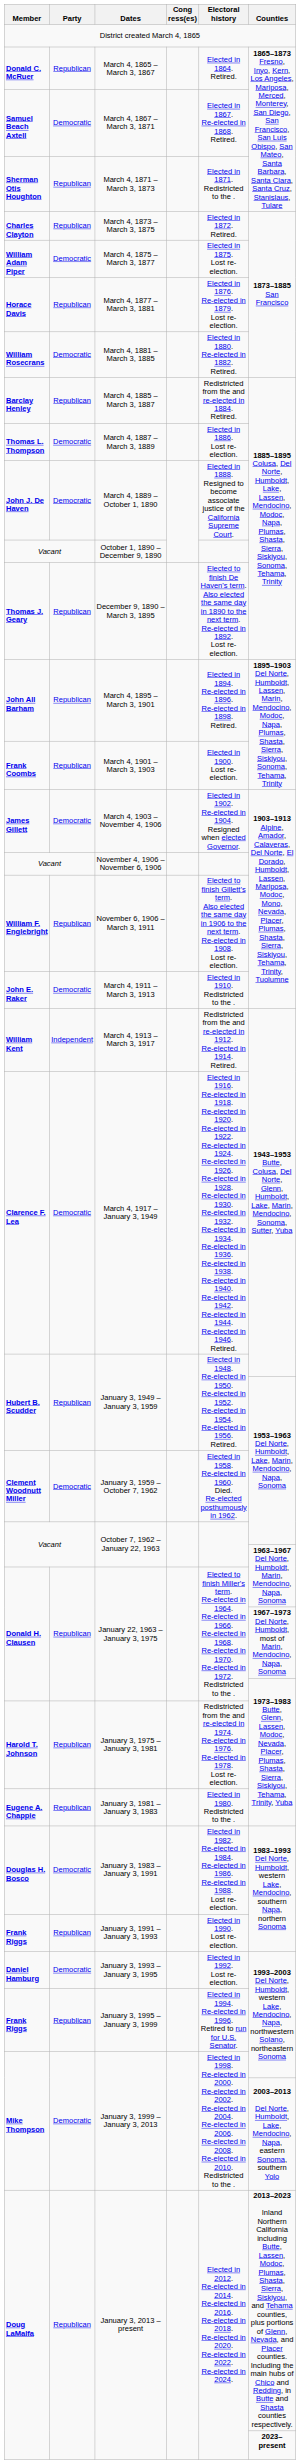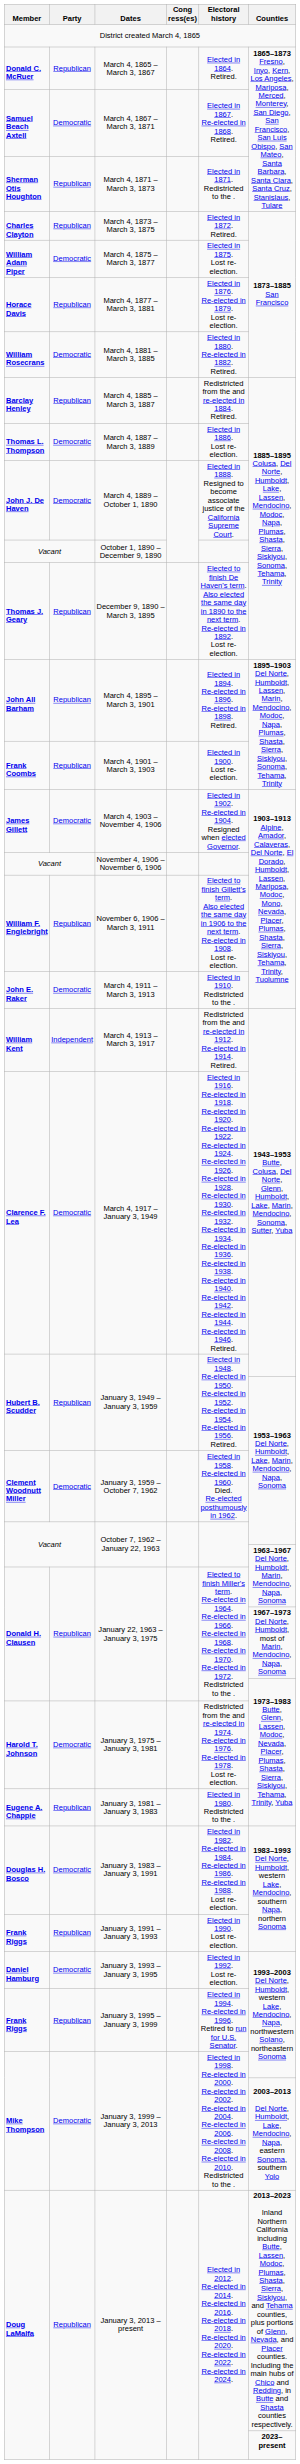(72, 1744) Republican -> (72, 1744) Democratic
